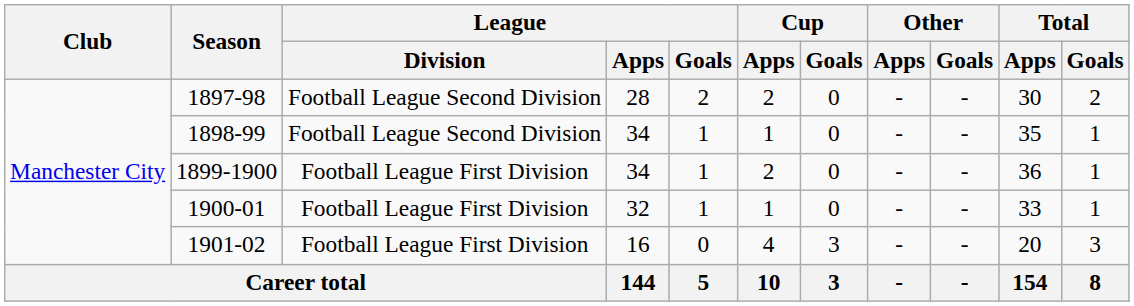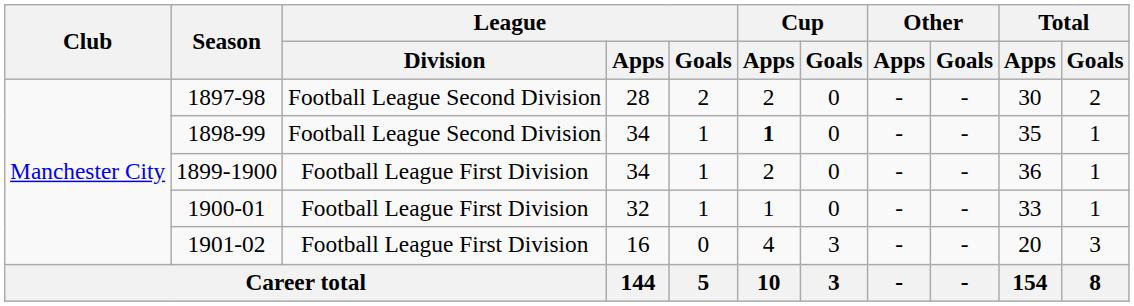(769, 134) normal -> (769, 134) bold
